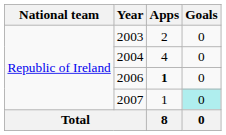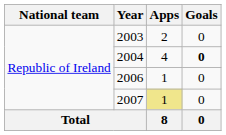(201, 57) normal -> (201, 57) bold
(164, 78) bold -> (164, 78) normal
(164, 99) no background -> (164, 99) khaki background
(201, 99) paleturquoise background -> (201, 99) no background
